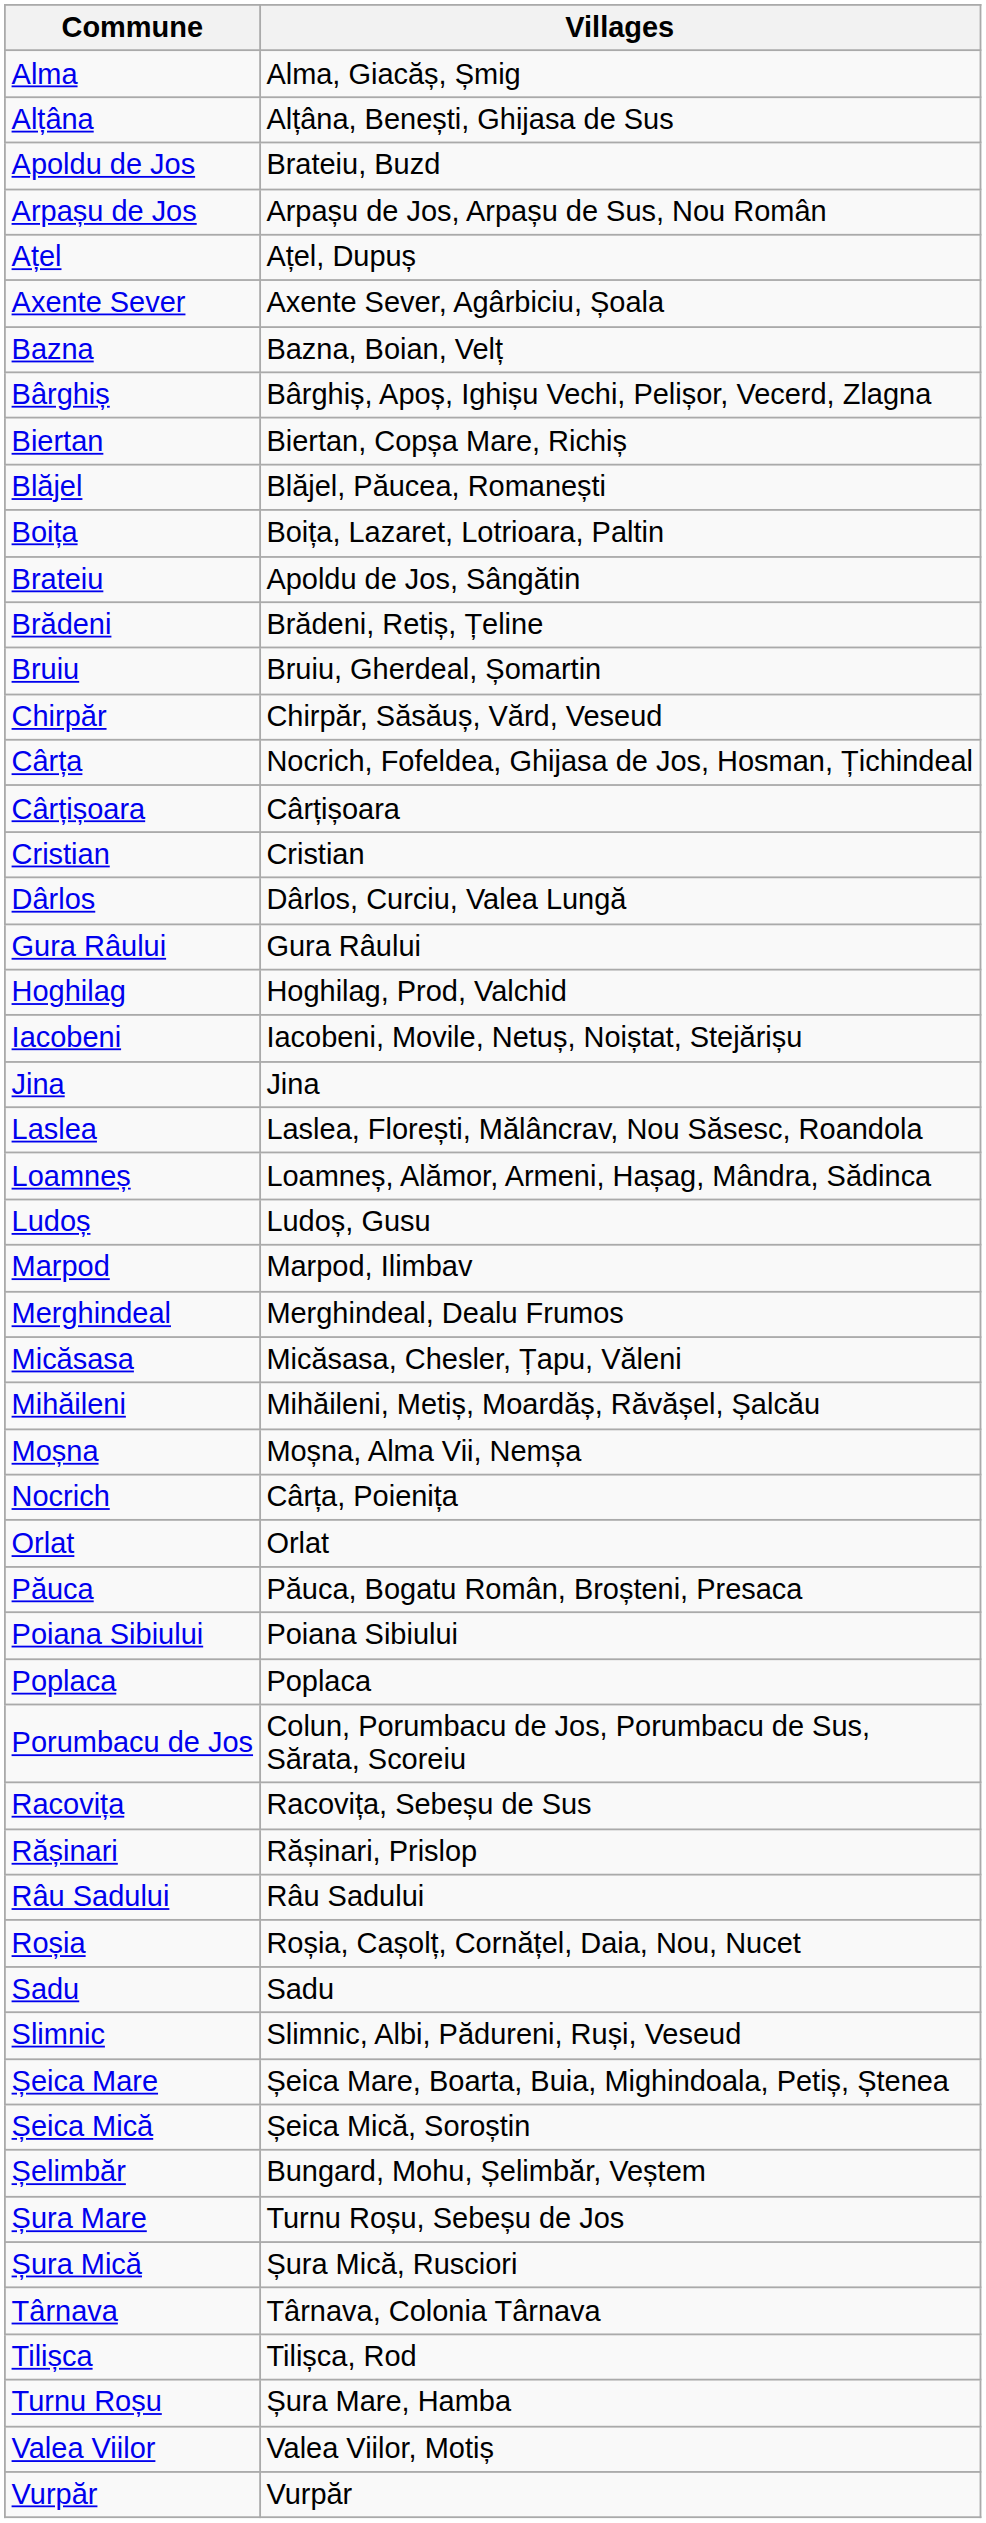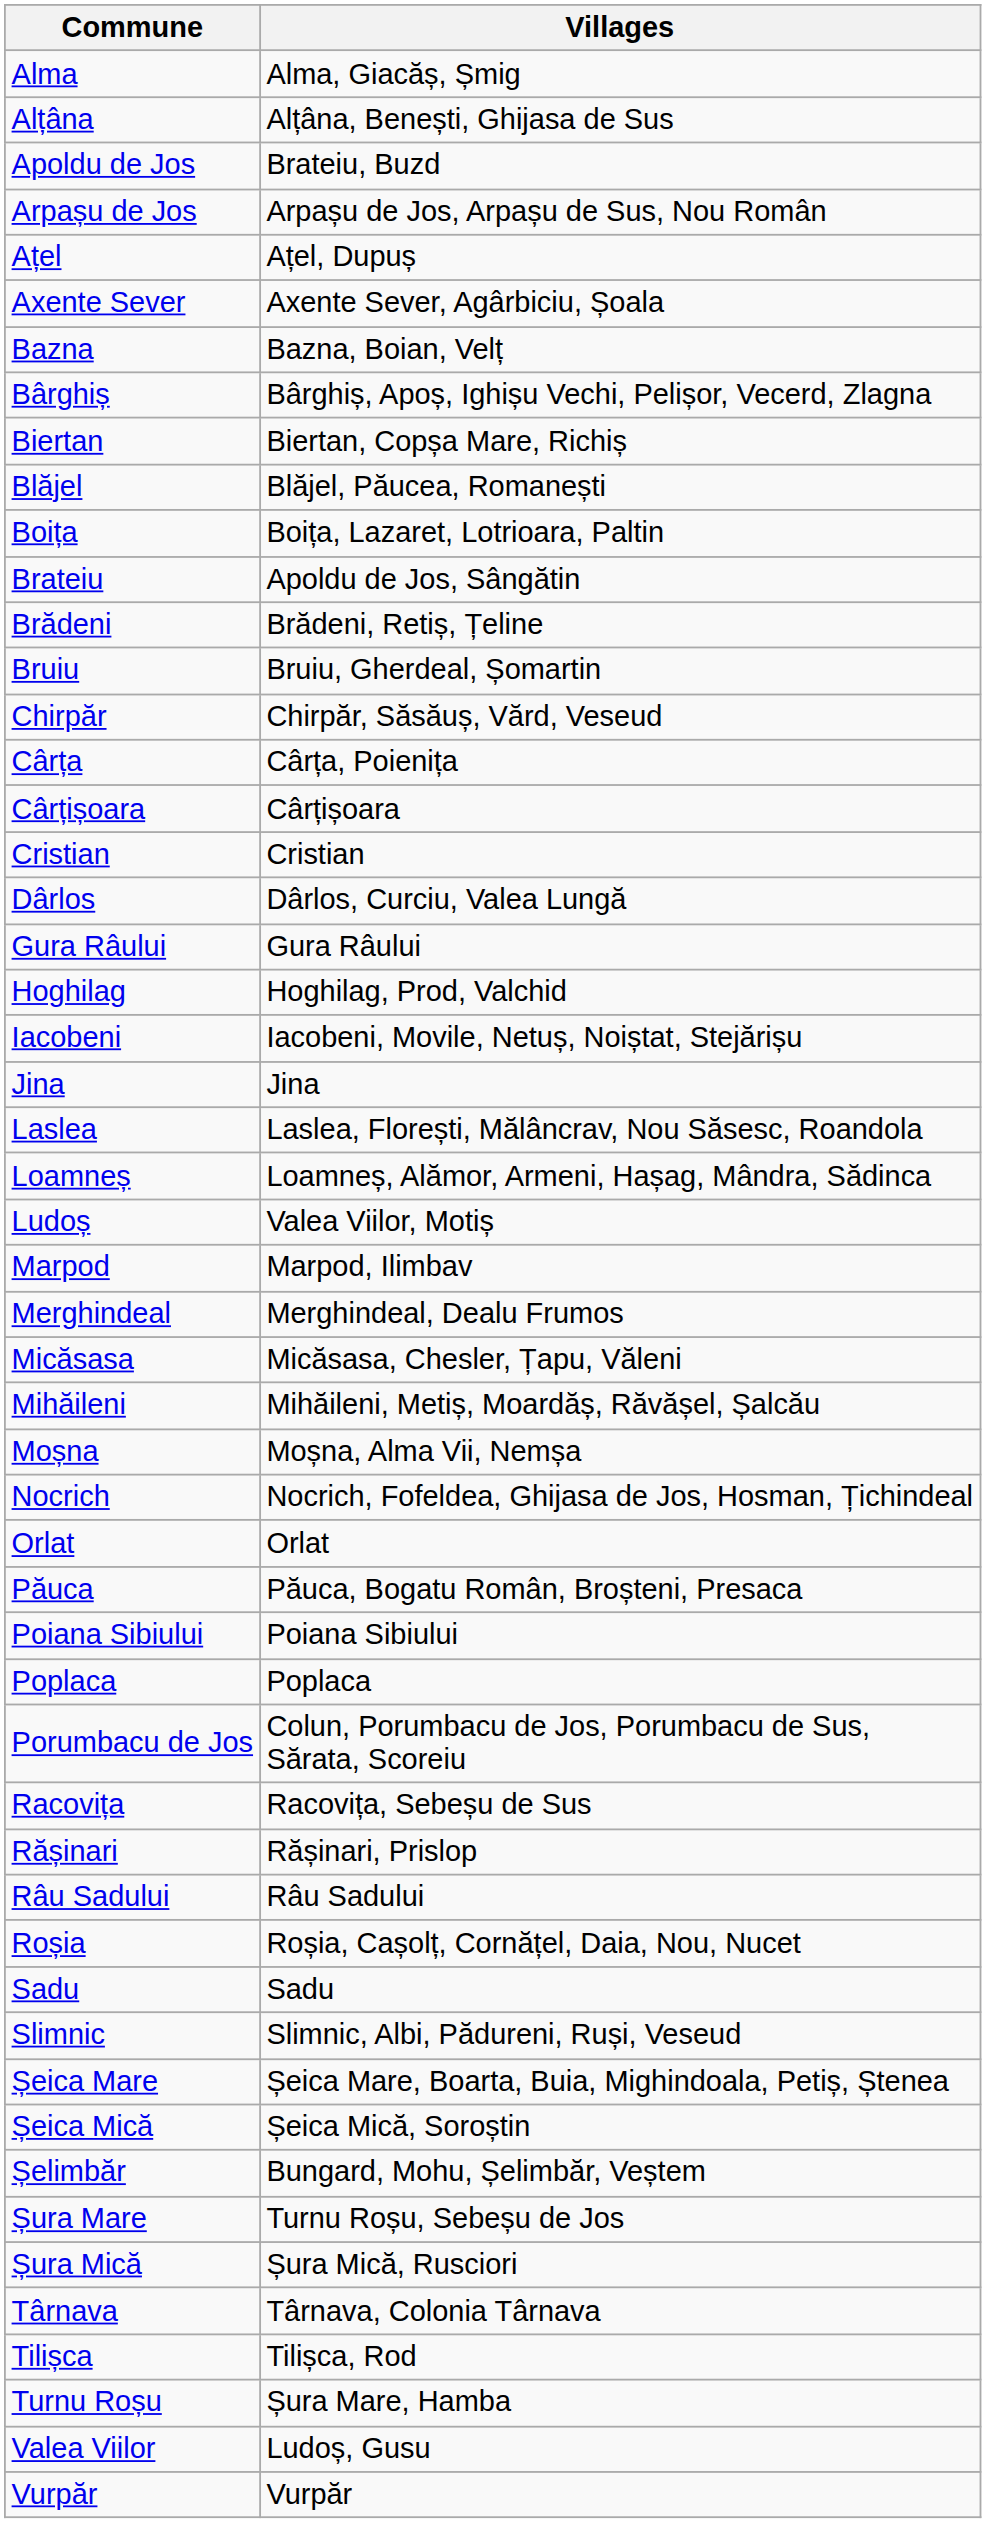(620, 762) Nocrich, Fofeldea, Ghijasa de Jos, Hosman, Țichindeal -> (362, 762) Cârța, Poienița
(349, 1221) Ludoș, Gusu -> (380, 1221) Valea Viilor, Motiș
(362, 1497) Cârța, Poienița -> (620, 1497) Nocrich, Fofeldea, Ghijasa de Jos, Hosman, Țichindeal
(380, 2448) Valea Viilor, Motiș -> (349, 2448) Ludoș, Gusu
